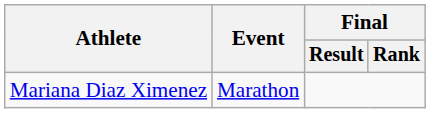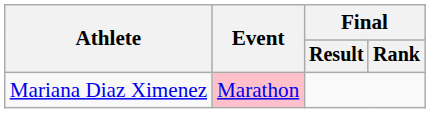(258, 90) no background -> (258, 90) pink background
